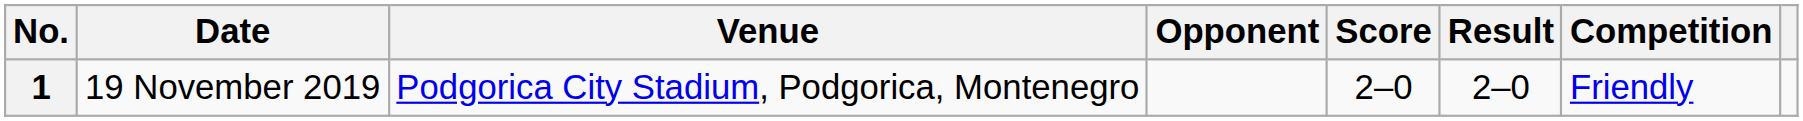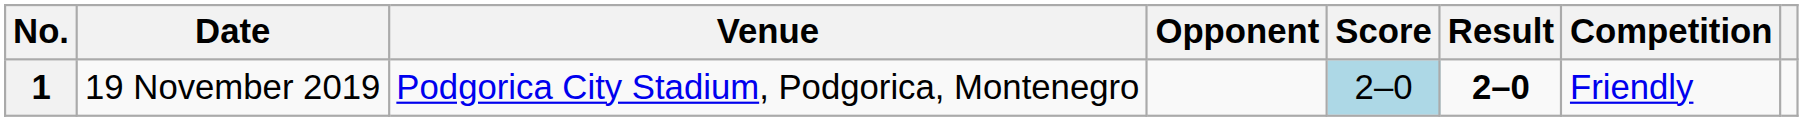(1384, 87) no background -> (1384, 87) lightblue background
(1501, 87) normal -> (1501, 87) bold
